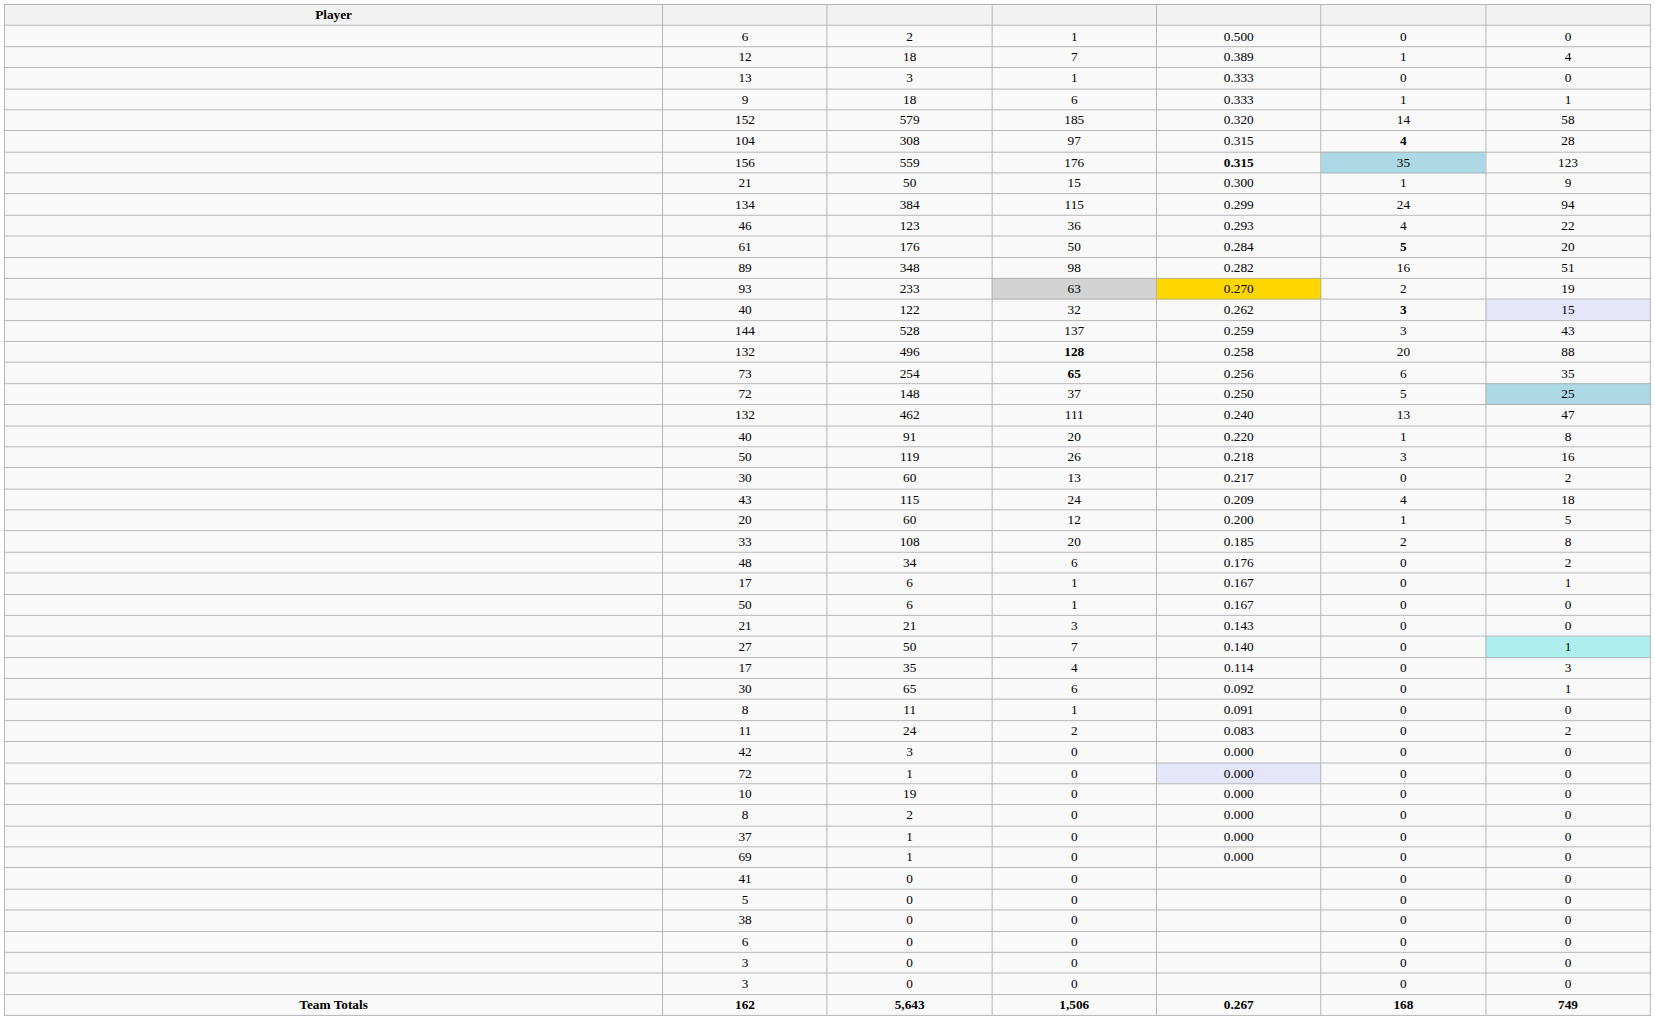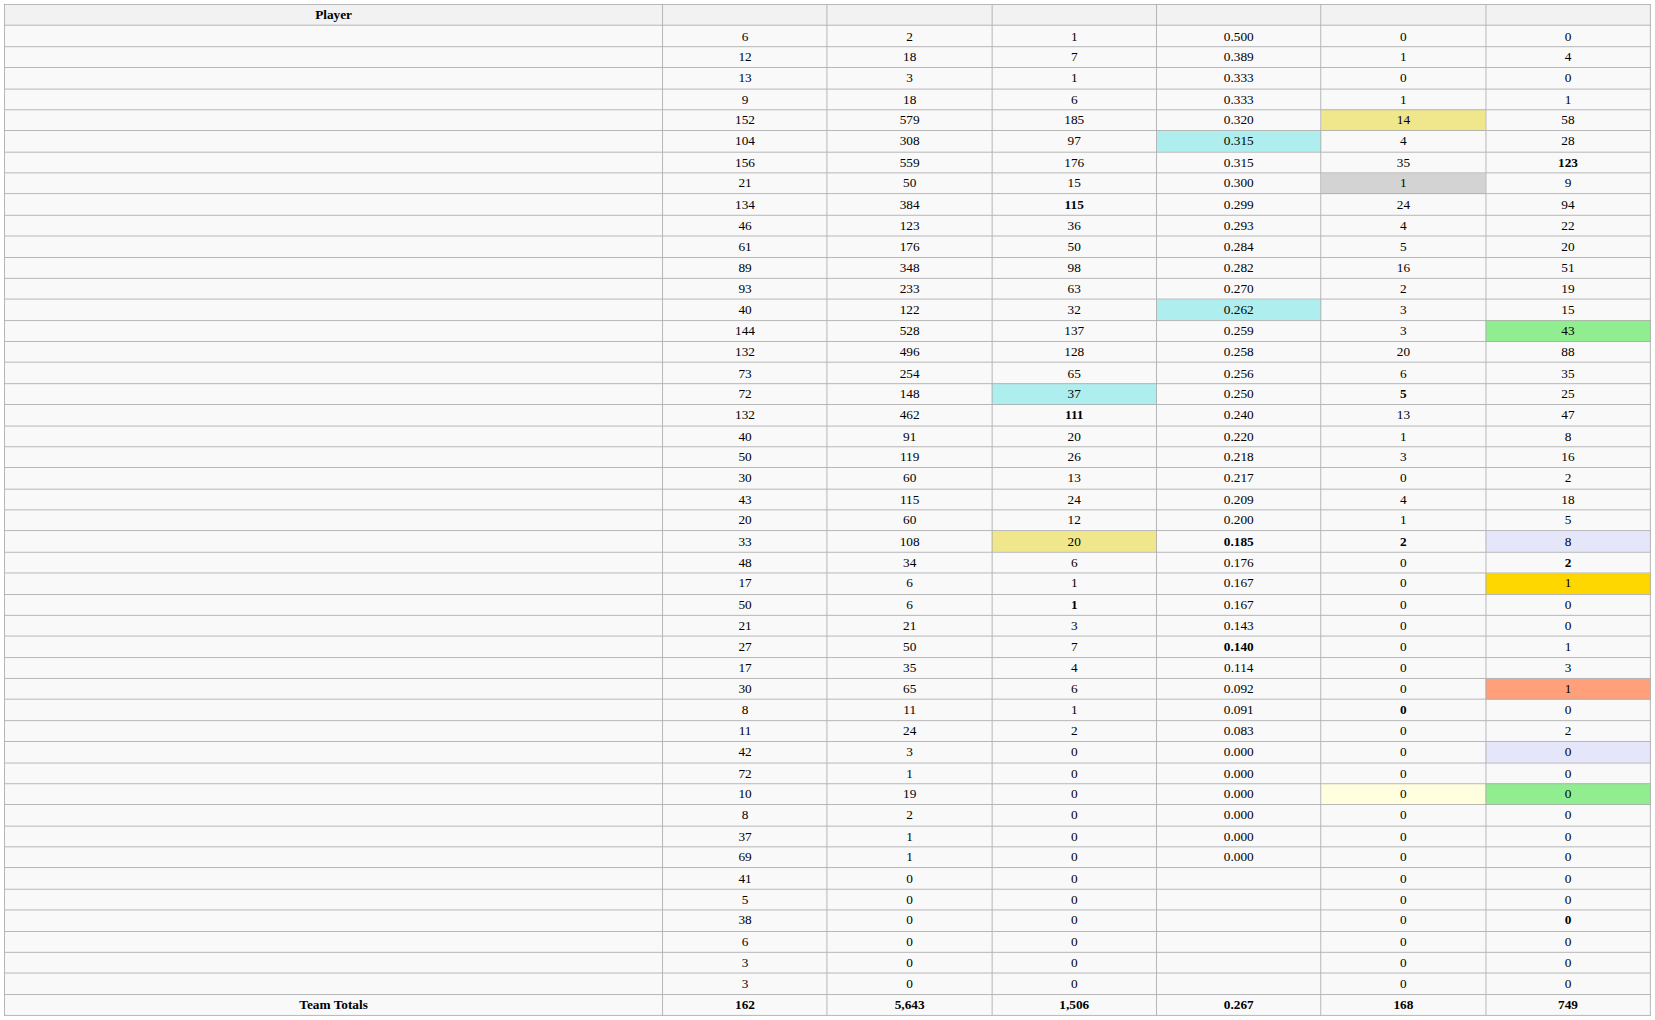(1403, 120) no background -> (1403, 120) khaki background
(1239, 141) no background -> (1239, 141) paleturquoise background
(1403, 141) bold -> (1403, 141) normal
(1239, 162) bold -> (1239, 162) normal
(1403, 162) lightblue background -> (1403, 162) no background
(1568, 162) normal -> (1568, 162) bold
(1403, 183) no background -> (1403, 183) lightgrey background
(1074, 204) normal -> (1074, 204) bold
(1403, 246) bold -> (1403, 246) normal
(1074, 288) lightgrey background -> (1074, 288) no background
(1239, 288) gold background -> (1239, 288) no background
(1239, 309) no background -> (1239, 309) paleturquoise background
(1403, 309) bold -> (1403, 309) normal
(1568, 309) lavender background -> (1568, 309) no background
(1568, 330) no background -> (1568, 330) lightgreen background
(1074, 352) bold -> (1074, 352) normal
(1074, 373) bold -> (1074, 373) normal
(1074, 394) no background -> (1074, 394) paleturquoise background
(1403, 394) normal -> (1403, 394) bold
(1568, 394) lightblue background -> (1568, 394) no background
(1074, 415) normal -> (1074, 415) bold
(1074, 541) no background -> (1074, 541) khaki background
(1239, 541) normal -> (1239, 541) bold
(1403, 541) normal -> (1403, 541) bold
(1568, 541) no background -> (1568, 541) lavender background
(1568, 562) normal -> (1568, 562) bold
(1568, 583) no background -> (1568, 583) gold background
(1074, 604) normal -> (1074, 604) bold
(1239, 646) normal -> (1239, 646) bold
(1568, 646) paleturquoise background -> (1568, 646) no background
(1568, 688) no background -> (1568, 688) lightsalmon background
(1403, 710) normal -> (1403, 710) bold
(1568, 752) no background -> (1568, 752) lavender background
(1239, 773) lavender background -> (1239, 773) no background
(1403, 794) no background -> (1403, 794) lightyellow background
(1568, 794) no background -> (1568, 794) lightgreen background
(1568, 920) normal -> (1568, 920) bold
